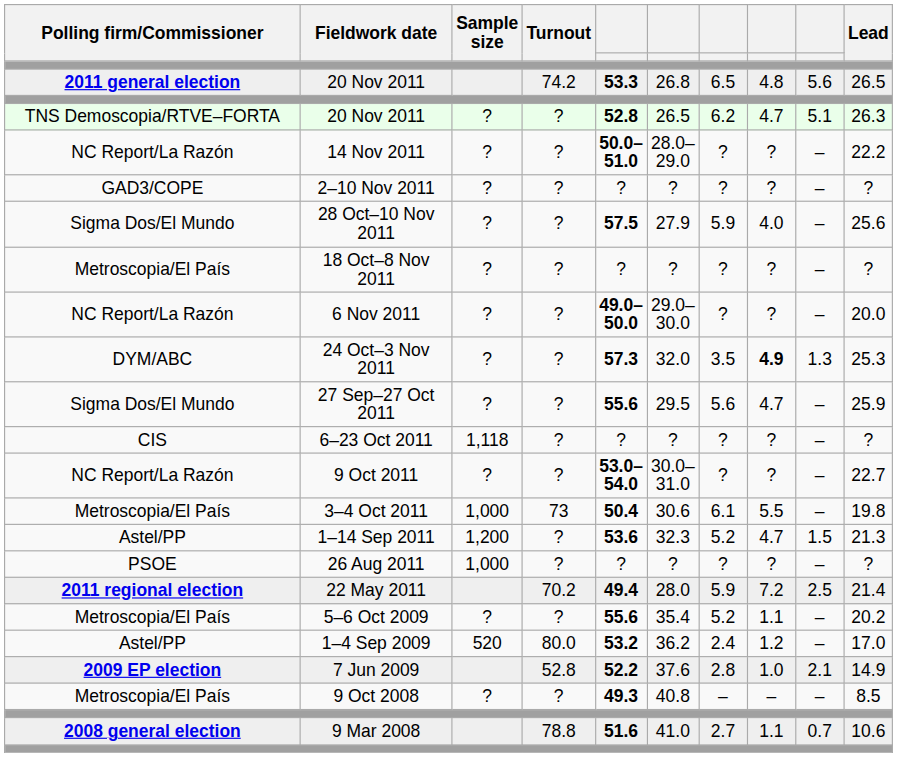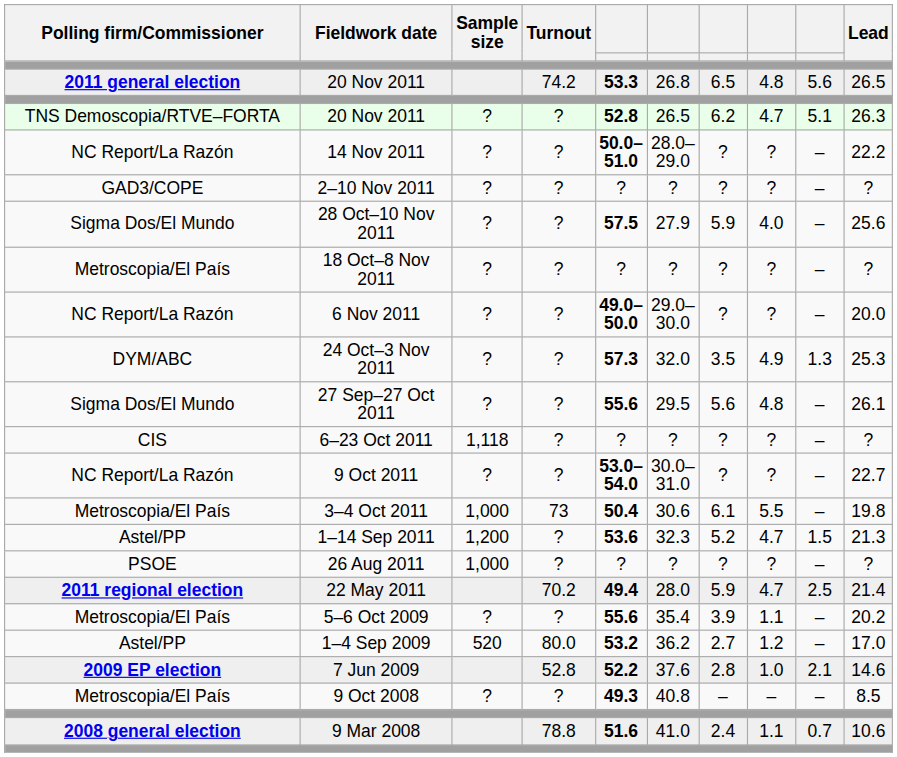(771, 359) bold -> (771, 359) normal
(771, 403) 4.7 -> (771, 403) 4.8
(868, 403) 25.9 -> (868, 403) 26.1
(771, 590) 7.2 -> (771, 590) 4.7
(723, 617) 5.2 -> (723, 617) 3.9
(723, 643) 2.4 -> (723, 643) 2.7
(868, 670) 14.9 -> (868, 670) 14.6
(723, 731) 2.7 -> (723, 731) 2.4
